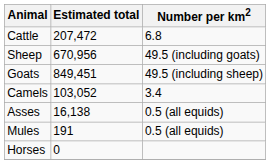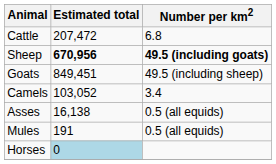(75, 55) normal -> (75, 55) bold
(202, 55) normal -> (207, 55) bold
(57, 150) no background -> (57, 150) lightblue background
